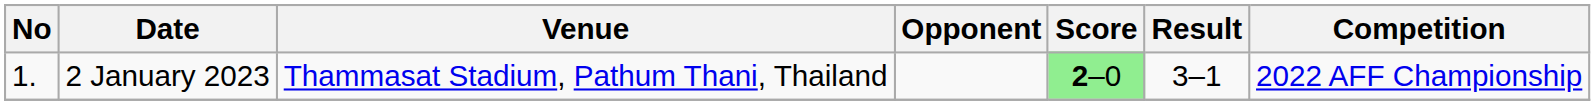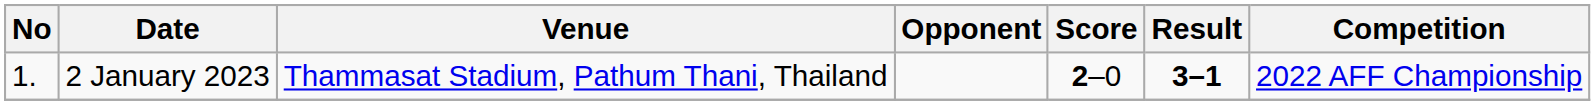(1096, 76) lightgreen background -> (1096, 76) no background
(1197, 76) normal -> (1197, 76) bold
